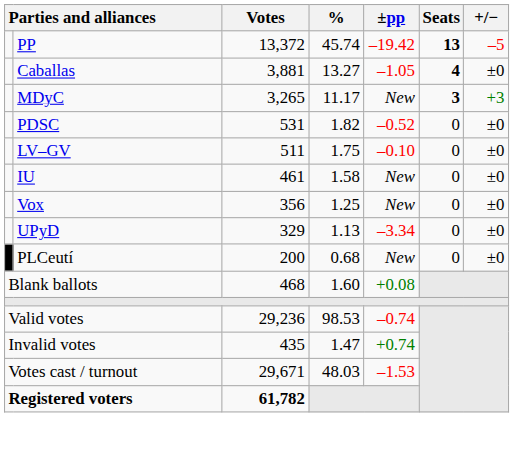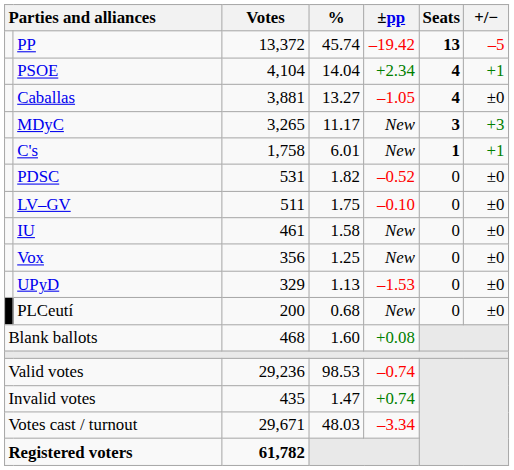+ row: (38, 71)
+ row: (28, 151)
(396, 230) –3.34 -> (396, 284) –1.53
(396, 371) –1.53 -> (396, 425) –3.34
